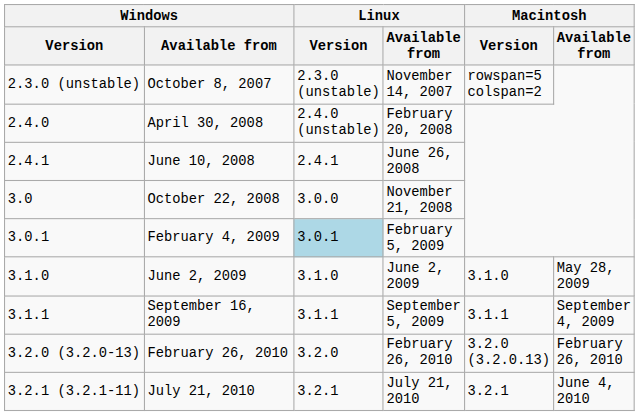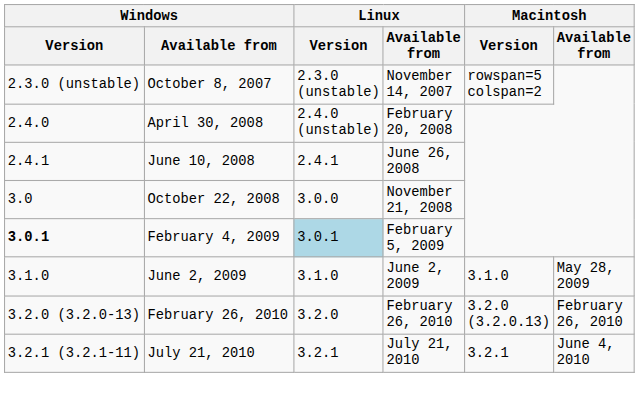(28, 238) normal -> (28, 238) bold
- row: (201, 315)
